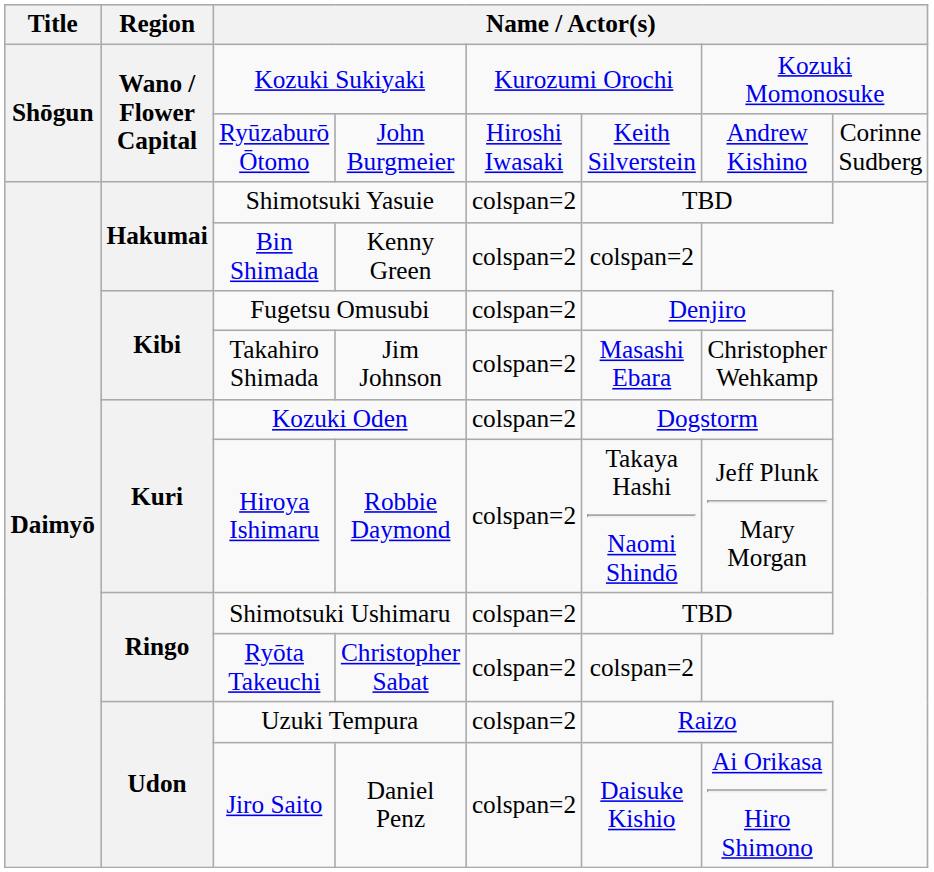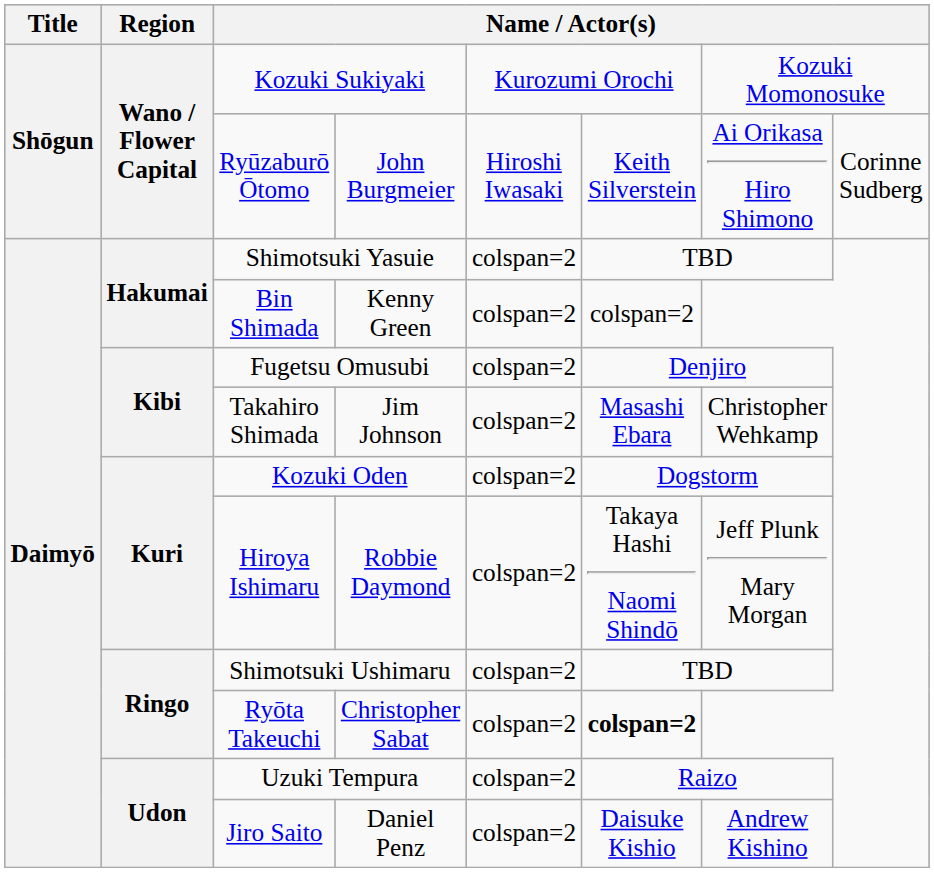(767, 147) Andrew Kishino -> (768, 175) Ai Orikasa Hiro Shimono
(642, 667) normal -> (642, 724) bold
(767, 804) Ai Orikasa Hiro Shimono -> (768, 832) Andrew Kishino
